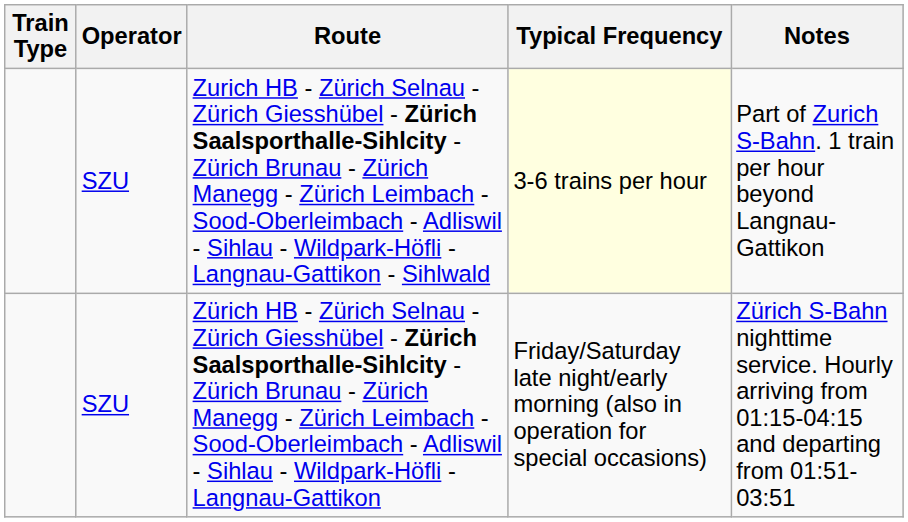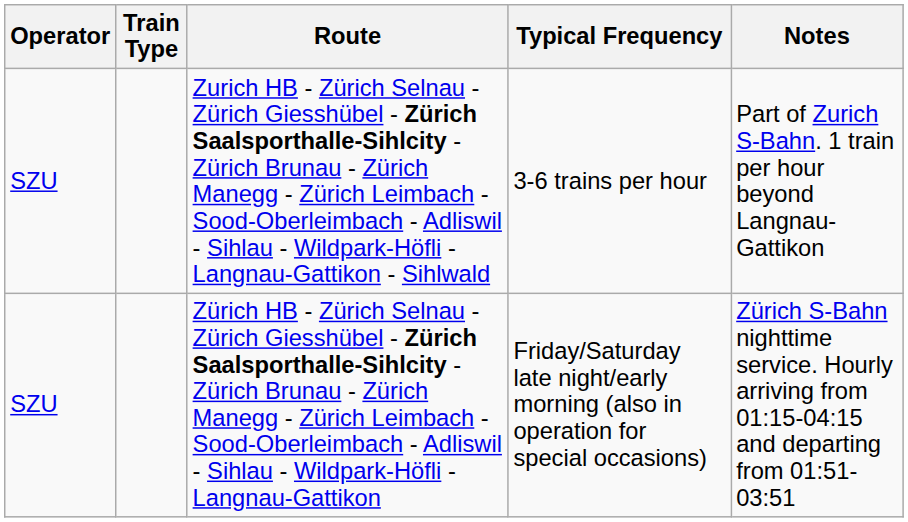columns swapped: (132, 36) <-> (40, 36)
(610, 180) lightyellow background -> (610, 180) no background
